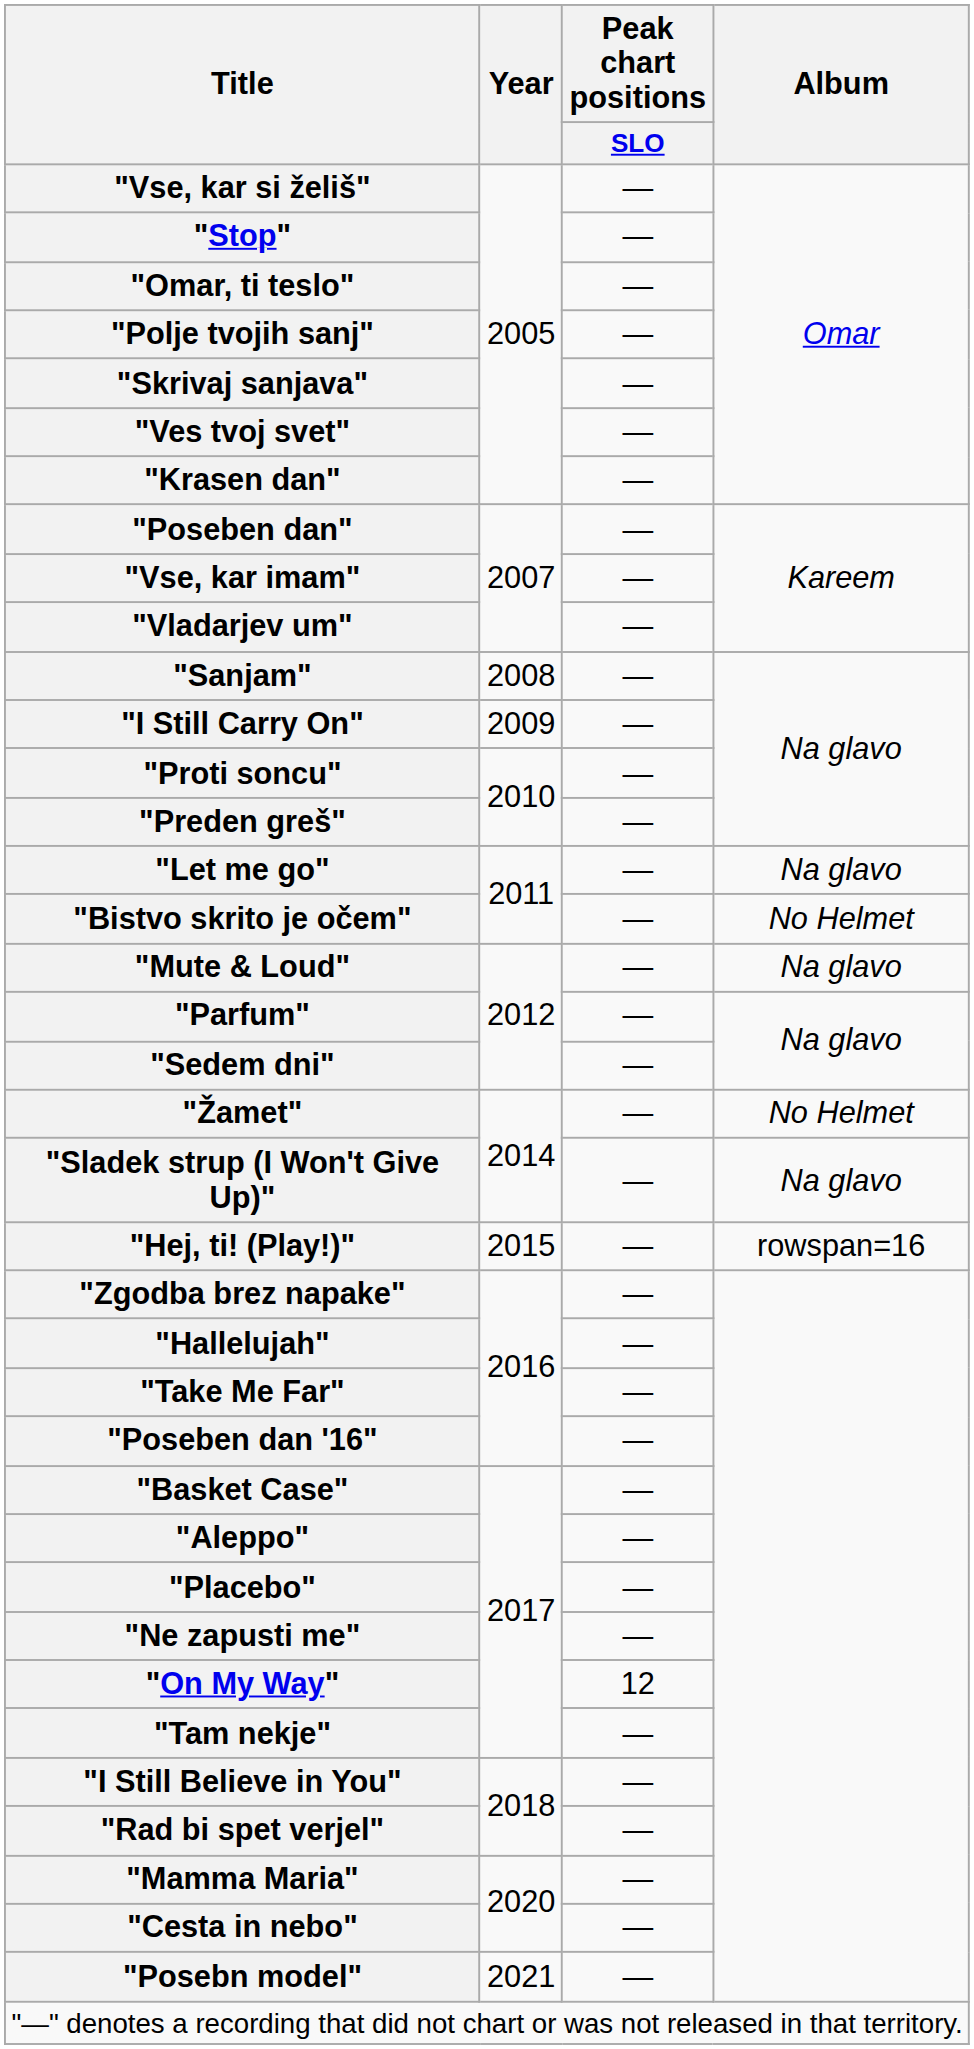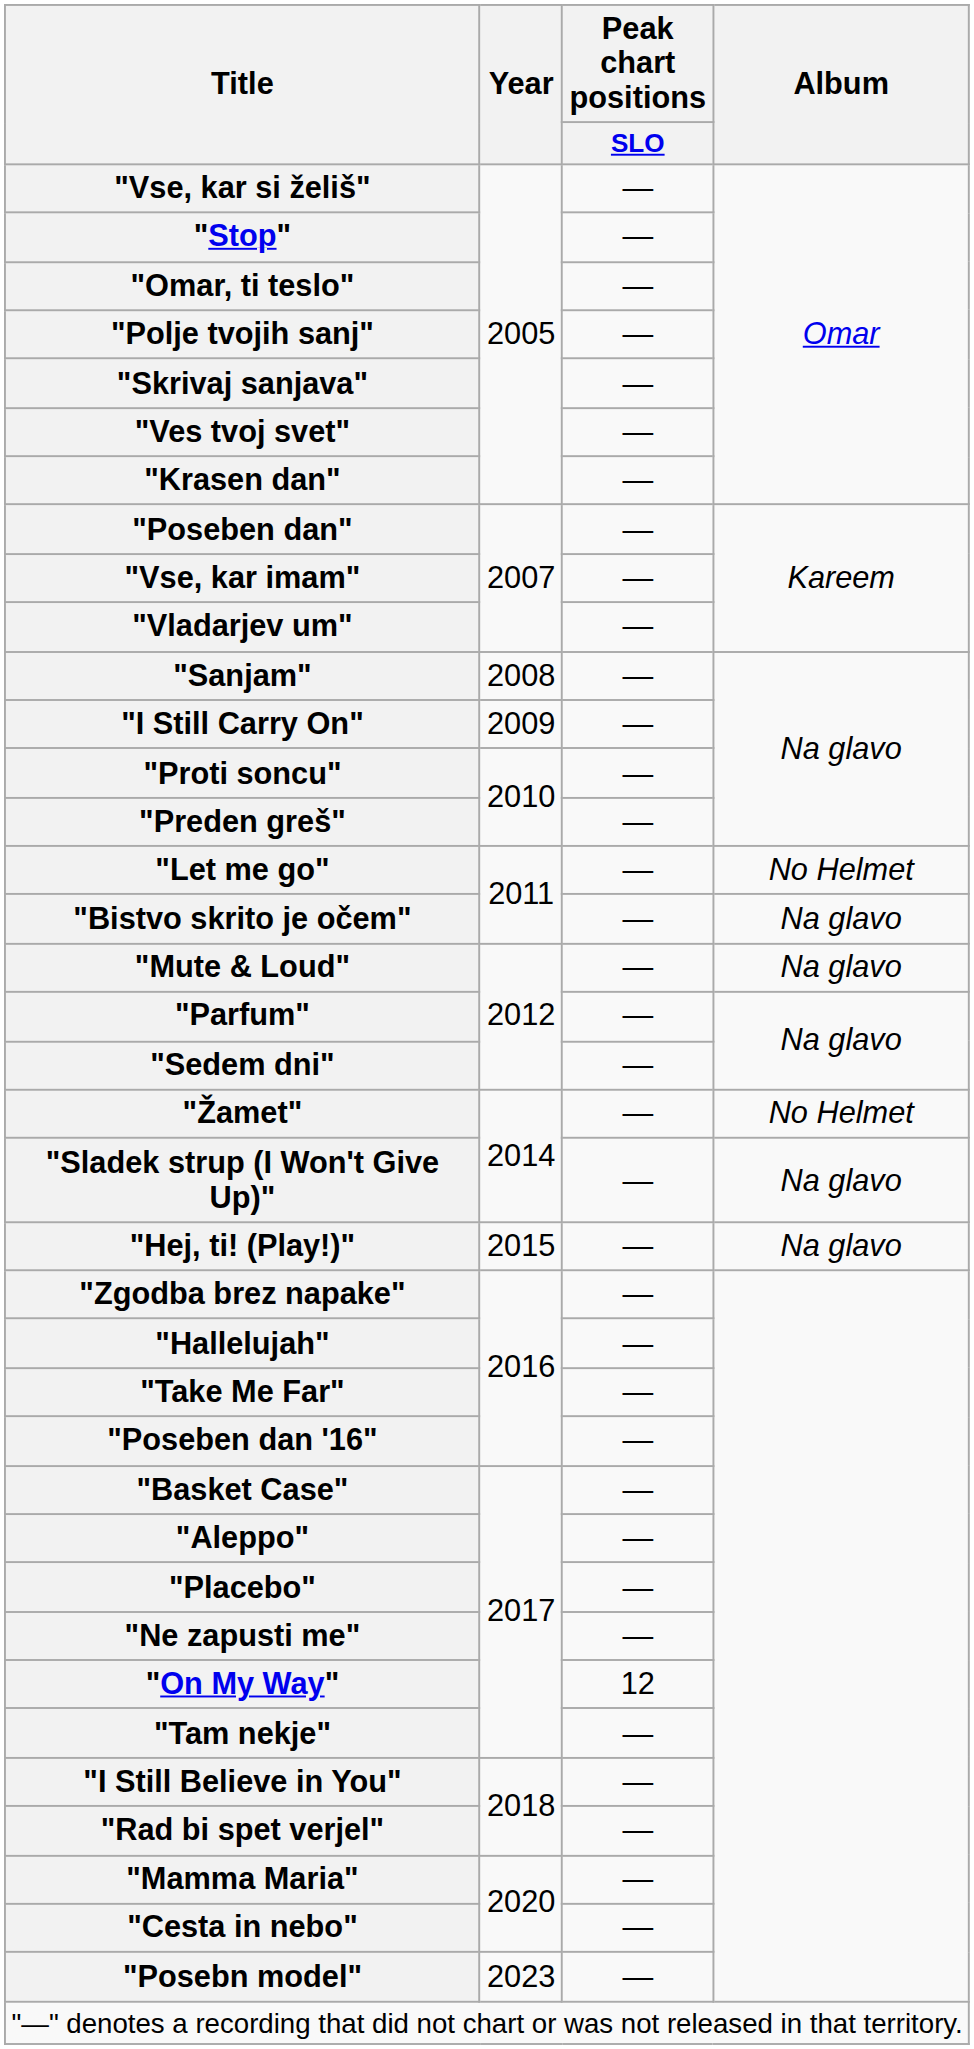(841, 869) Na glavo -> (841, 869) No Helmet
(841, 918) No Helmet -> (841, 918) Na glavo
(841, 1245) rowspan=16 -> (841, 1245) Na glavo
(521, 1976) 2021 -> (521, 1976) 2023
